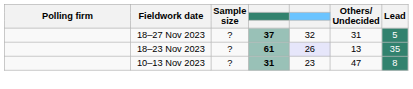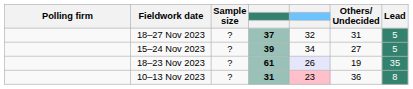+ row: (171, 49)
(356, 49) 13 -> (356, 63) 19
(310, 63) no background -> (310, 77) pink background
(356, 63) 47 -> (356, 77) 36
